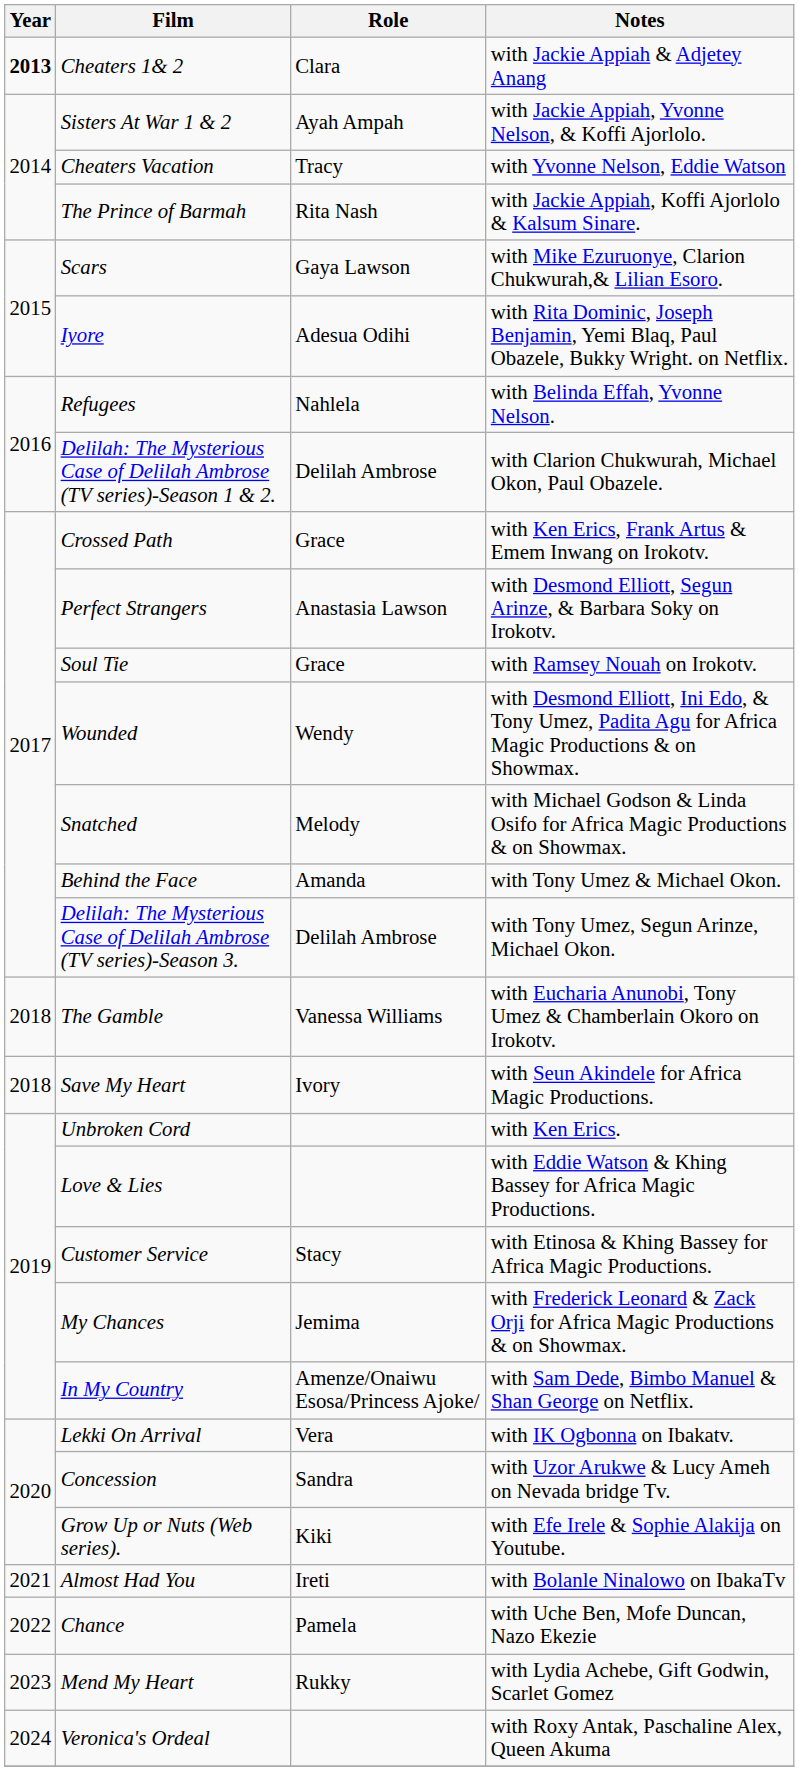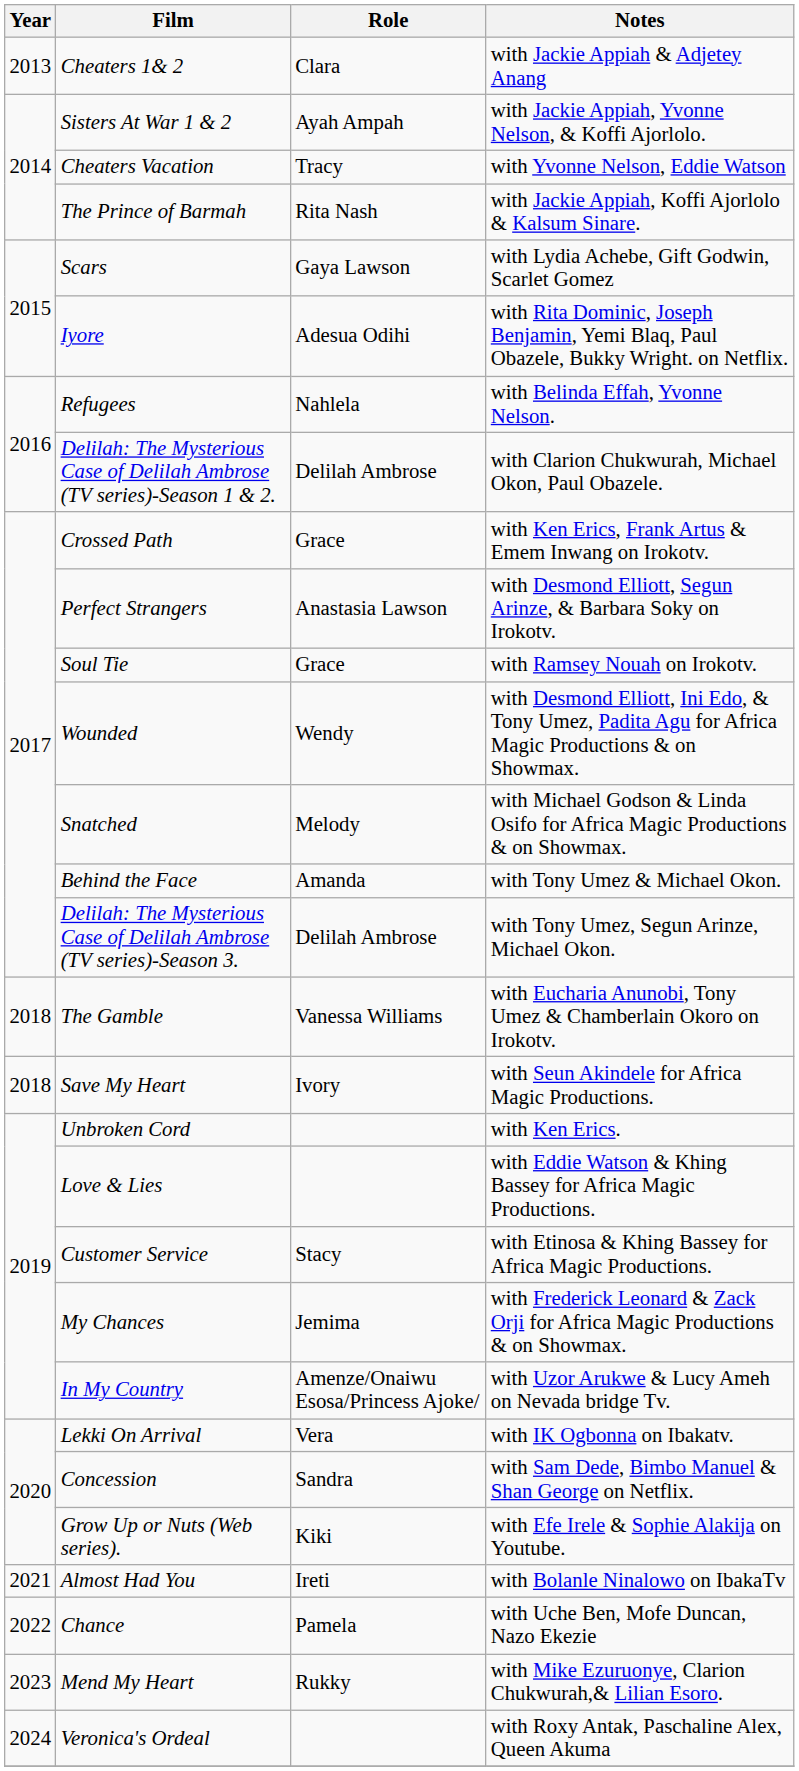(30, 65) bold -> (30, 65) normal
(618, 267) with Mike Ezuruonye, Clarion Chukwurah,& Lilian Esoro. -> (630, 267) with Lydia Achebe, Gift Godwin, Scarlet Gomez
(633, 1390) with Sam Dede, Bimbo Manuel & Shan George on Netflix. -> (630, 1390) with Uzor Arukwe & Lucy Ameh on Nevada bridge Tv.
(630, 1479) with Uzor Arukwe & Lucy Ameh on Nevada bridge Tv. -> (633, 1479) with Sam Dede, Bimbo Manuel & Shan George on Netflix.
(630, 1681) with Lydia Achebe, Gift Godwin, Scarlet Gomez -> (618, 1681) with Mike Ezuruonye, Clarion Chukwurah,& Lilian Esoro.
